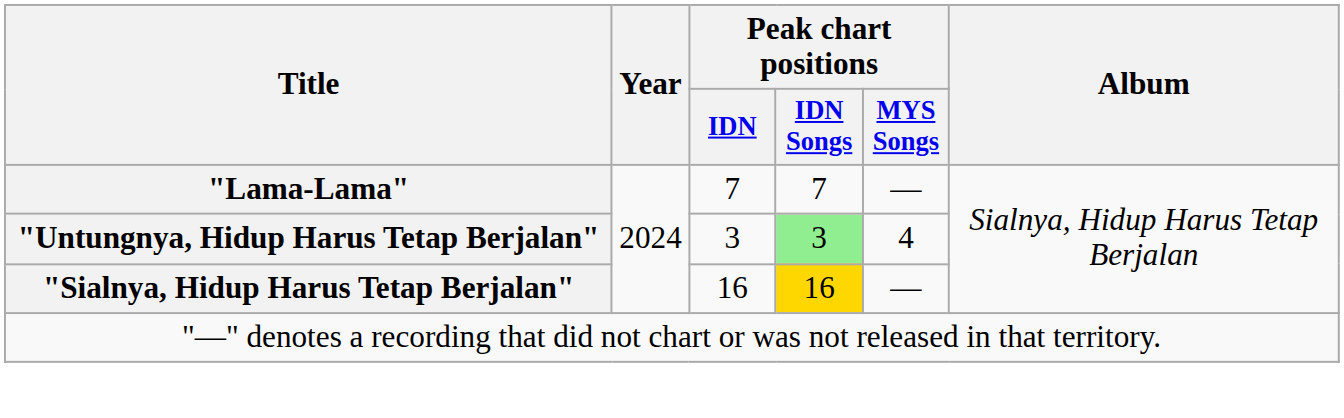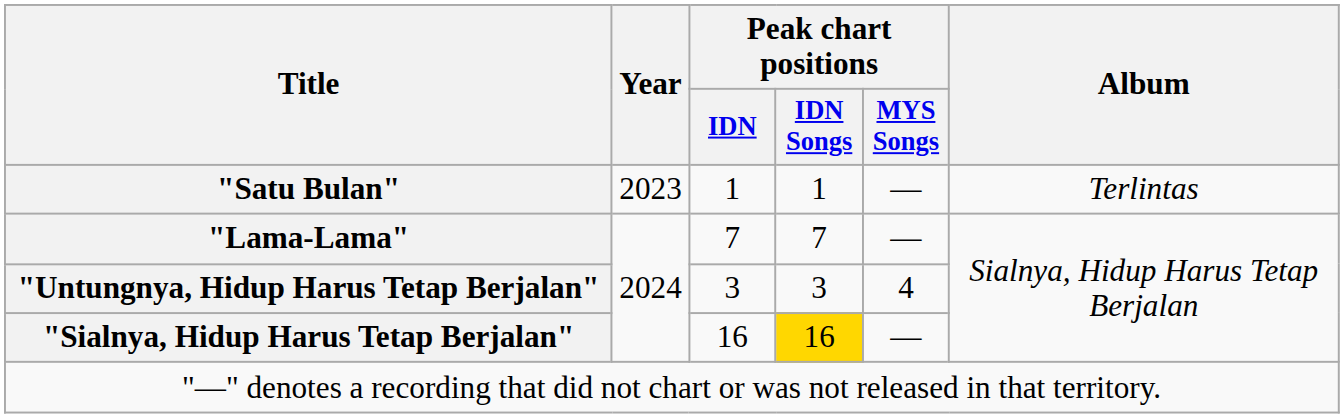+ row: (309, 188)
(819, 238) lightgreen background -> (819, 287) no background
